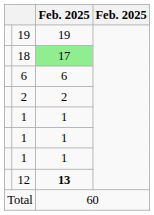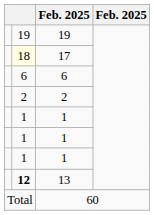(24, 56) no background -> (24, 56) lightyellow background
(64, 56) lightgreen background -> (64, 56) no background
(24, 179) normal -> (24, 179) bold
(64, 179) bold -> (64, 179) normal
